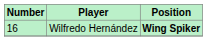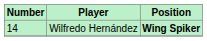(12, 28) 16 -> (12, 28) 14
